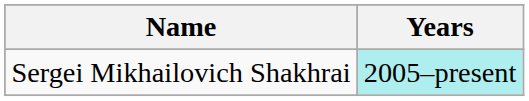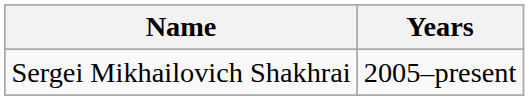(440, 71) paleturquoise background -> (440, 71) no background
